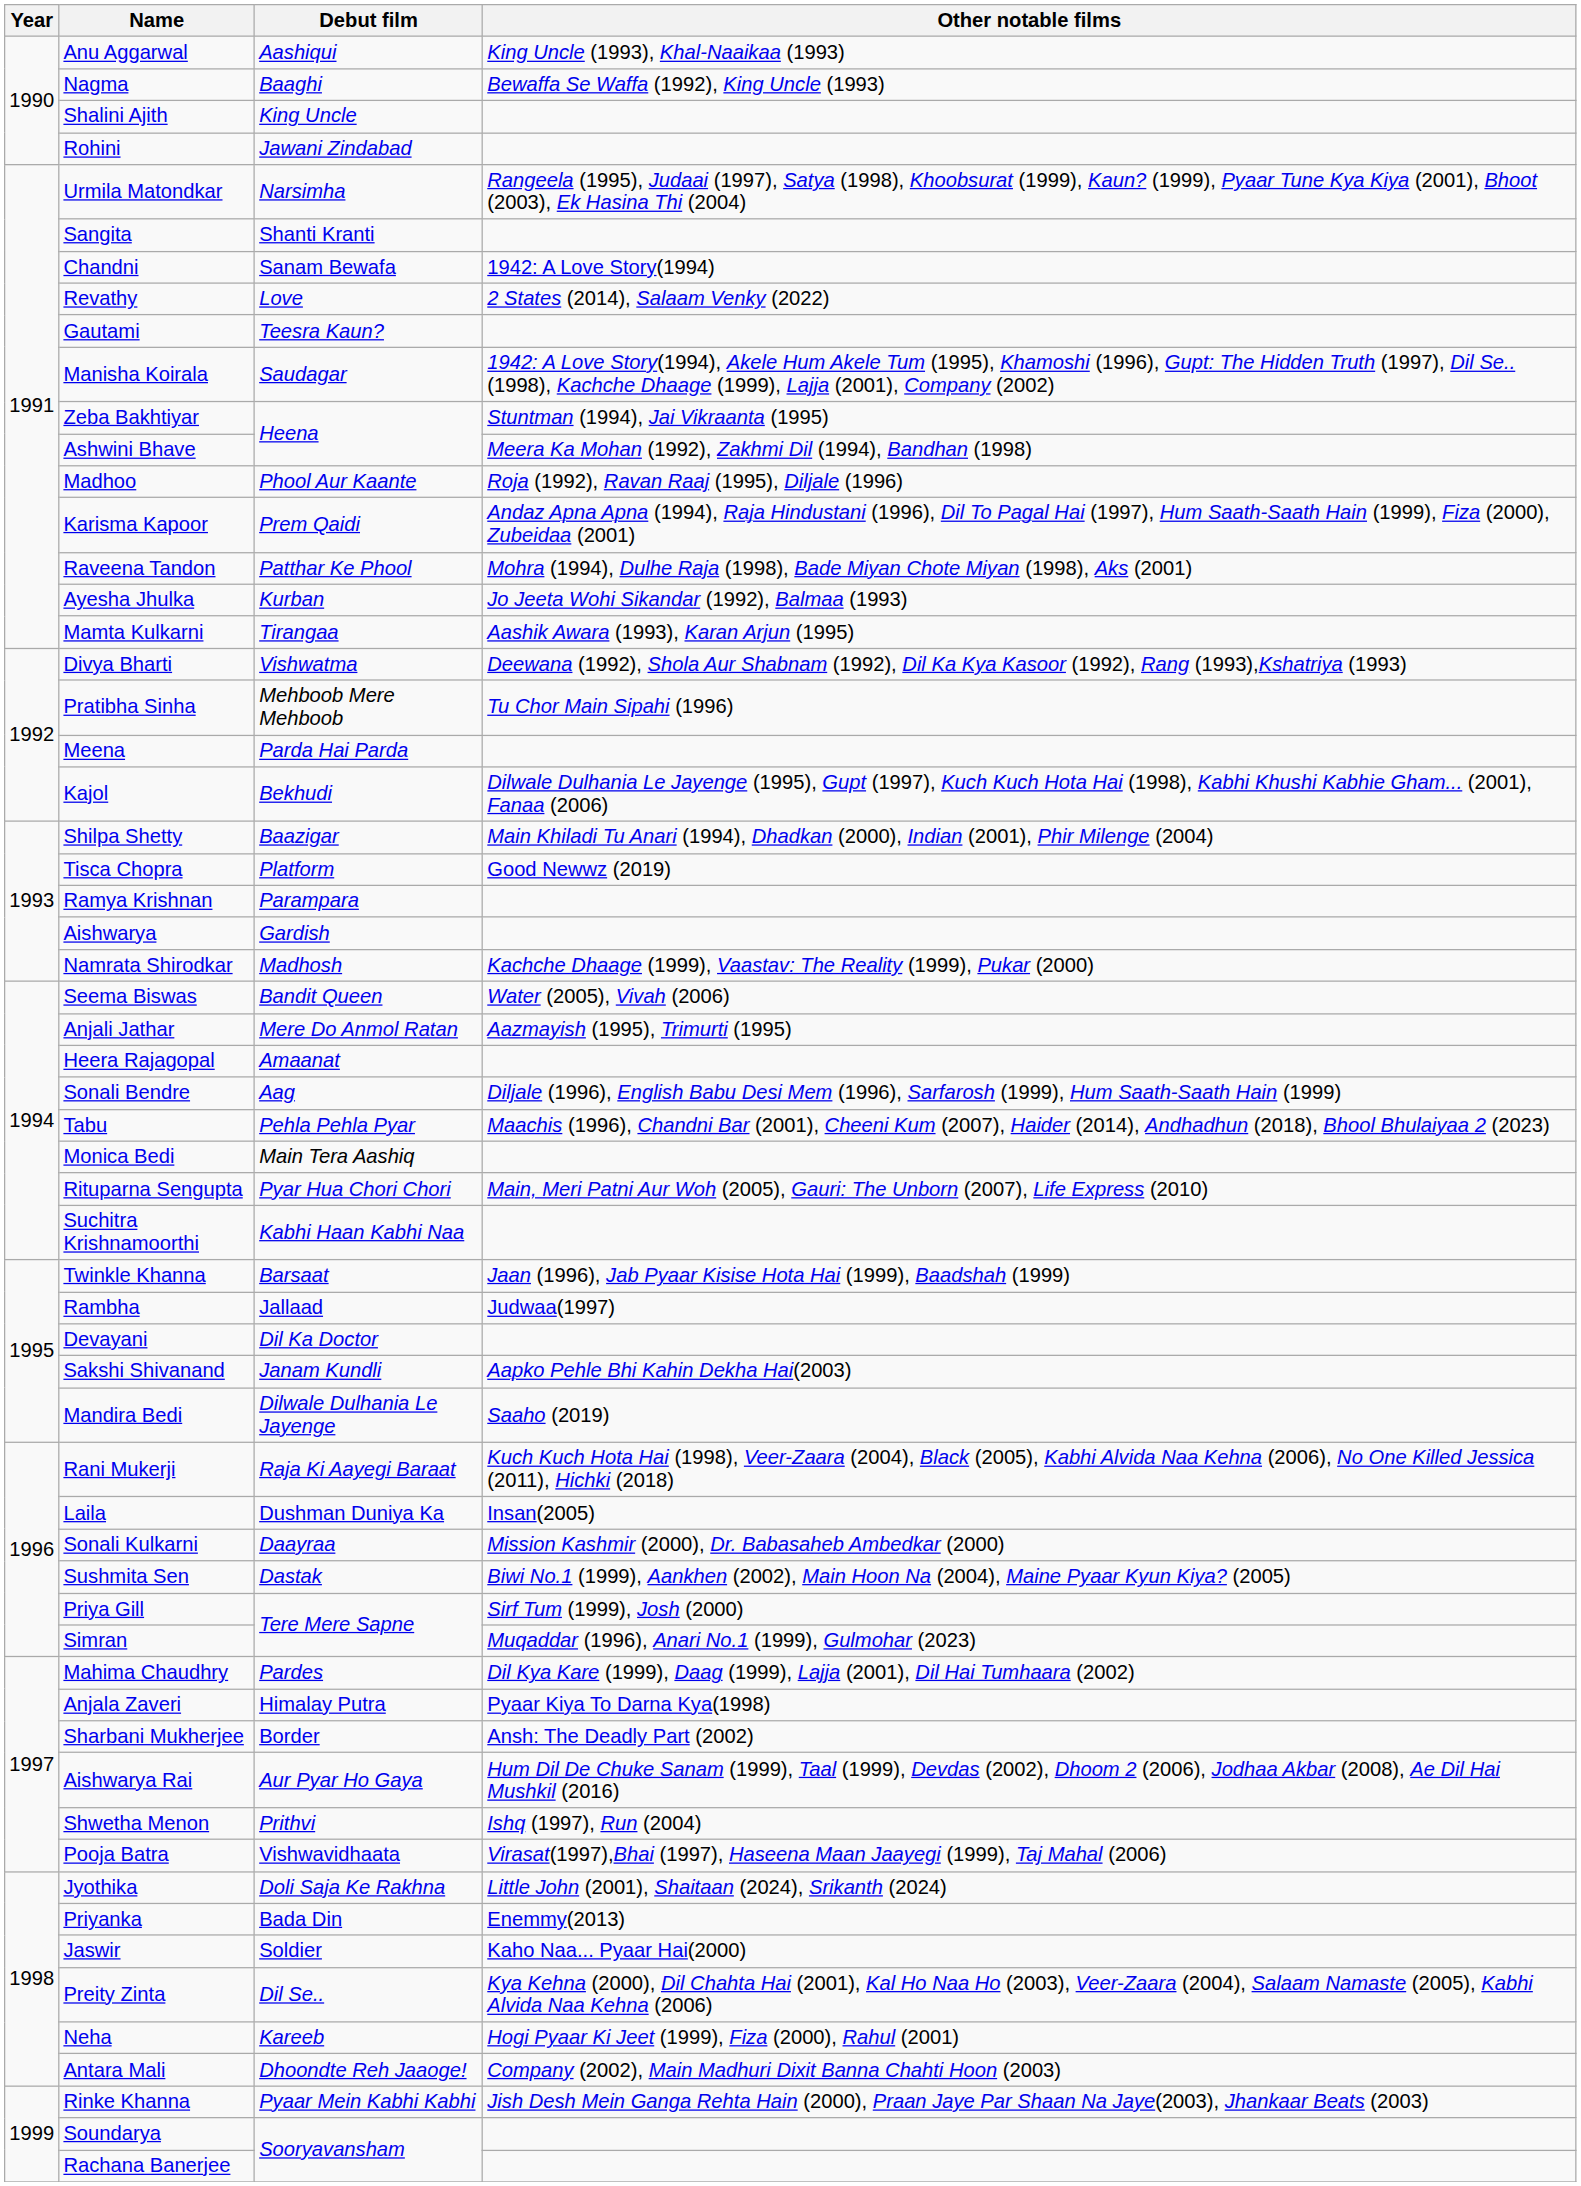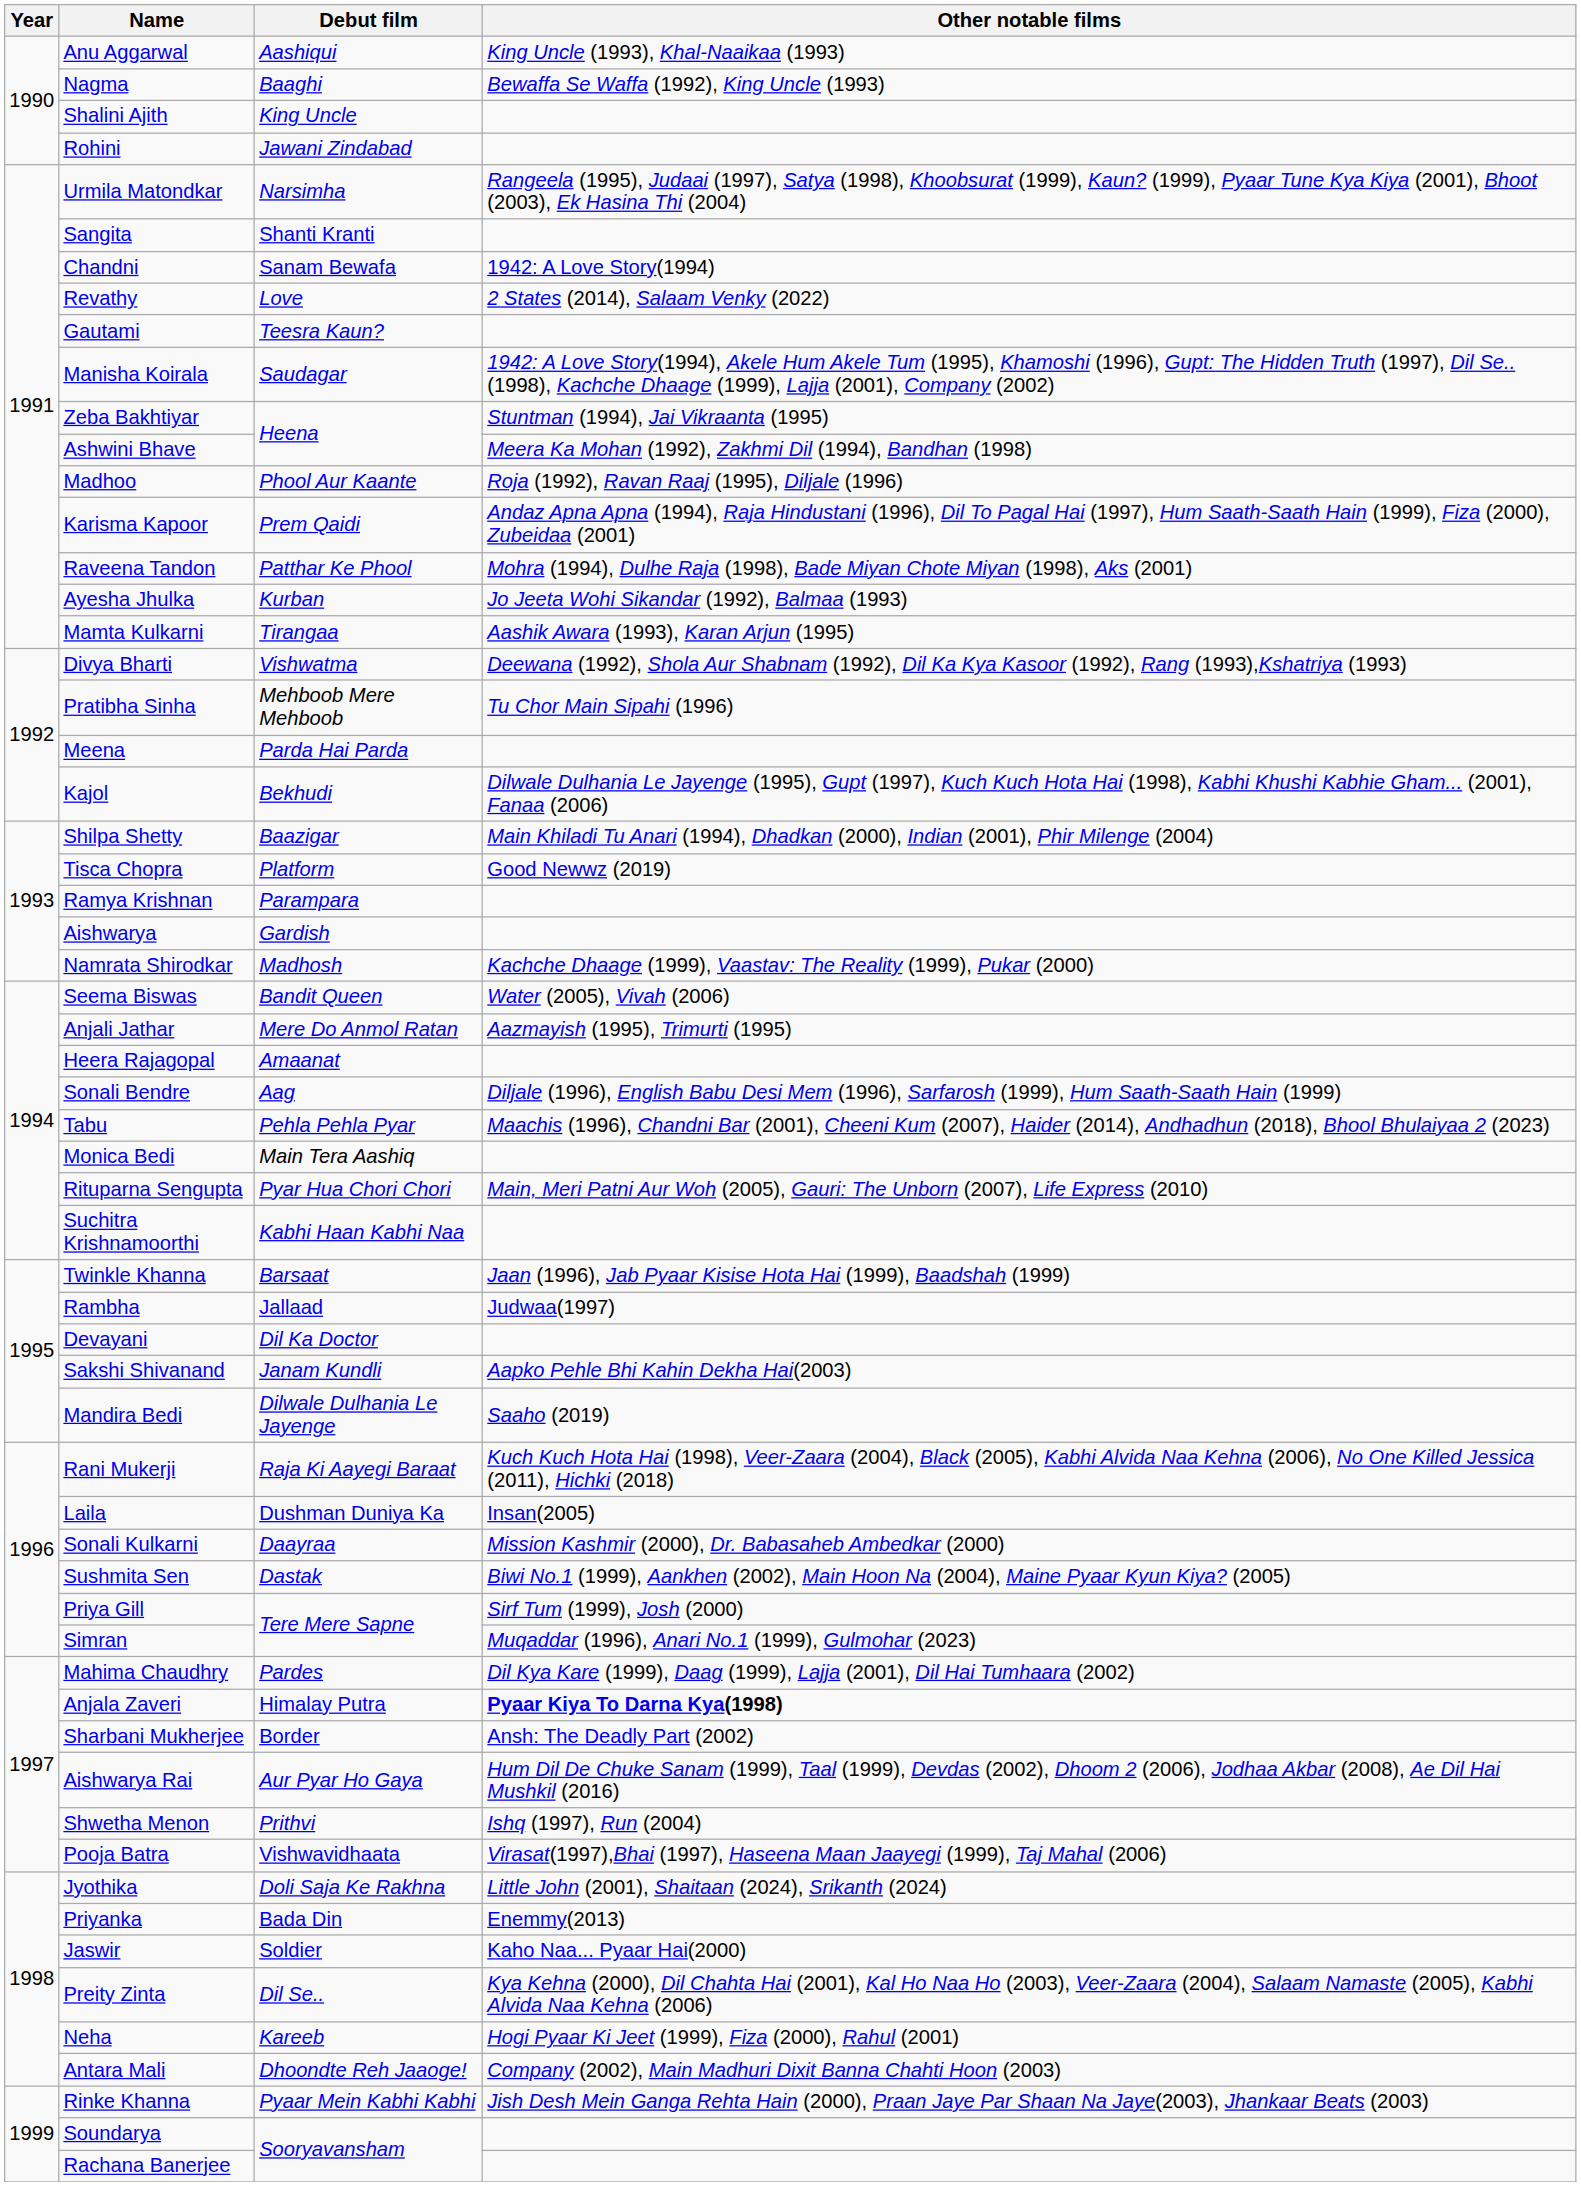(629, 1704) normal -> (635, 1704) bold
